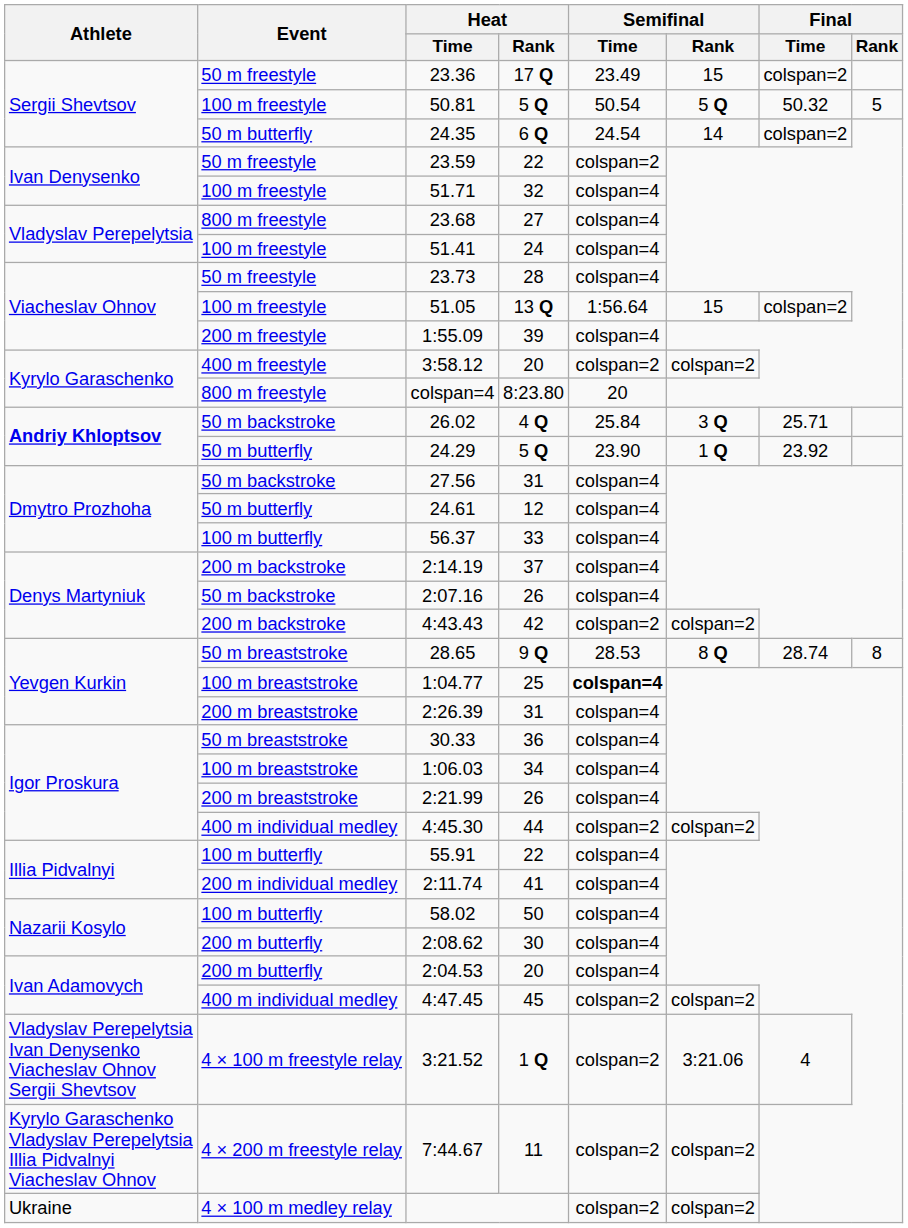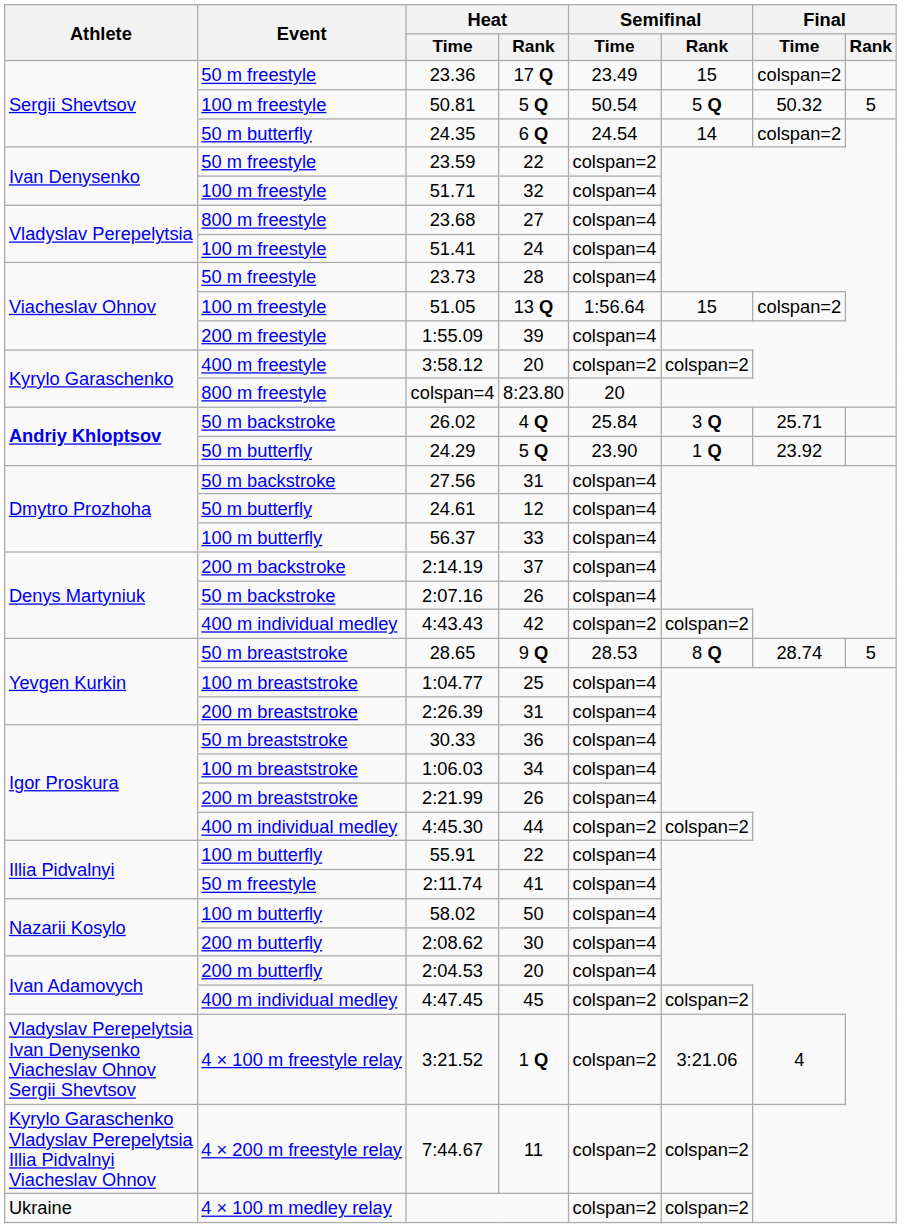(273, 625) 200 m backstroke -> (299, 625) 400 m individual medley
(877, 653) 8 -> (871, 653) 5
(617, 682) bold -> (614, 682) normal
(299, 885) 200 m individual medley -> (259, 885) 50 m freestyle
